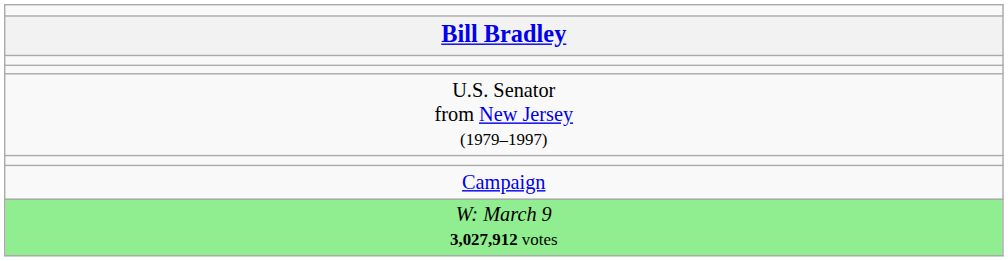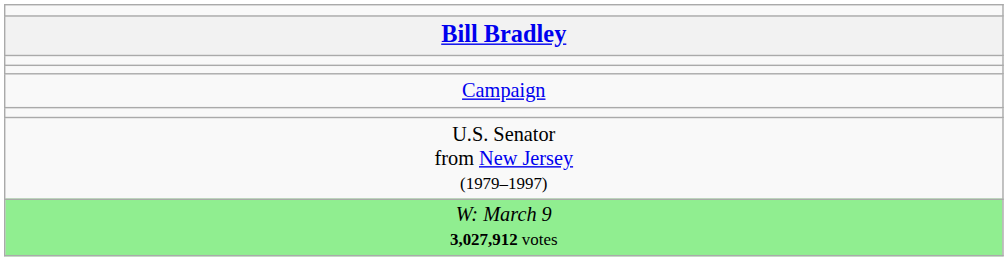(504, 115) U.S. Senator from New Jersey (1979–1997) -> (504, 91) Campaign
(504, 182) Campaign -> (504, 158) U.S. Senator from New Jersey (1979–1997)
